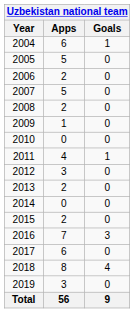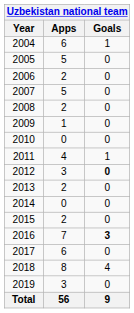(107, 172) normal -> (107, 172) bold
(107, 236) normal -> (107, 236) bold
